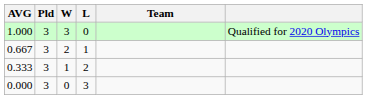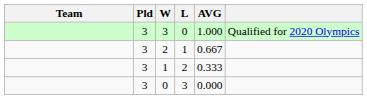columns swapped: (160, 13) <-> (20, 13)
